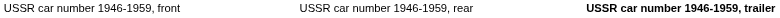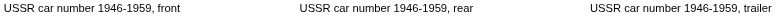(681, 8) bold -> (681, 8) normal
